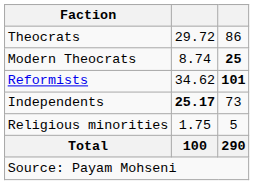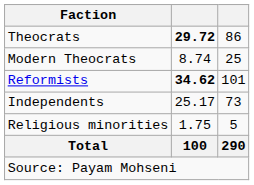(195, 37) normal -> (195, 37) bold
(233, 59) bold -> (233, 59) normal
(195, 81) normal -> (195, 81) bold
(233, 81) bold -> (233, 81) normal
(195, 103) bold -> (195, 103) normal
